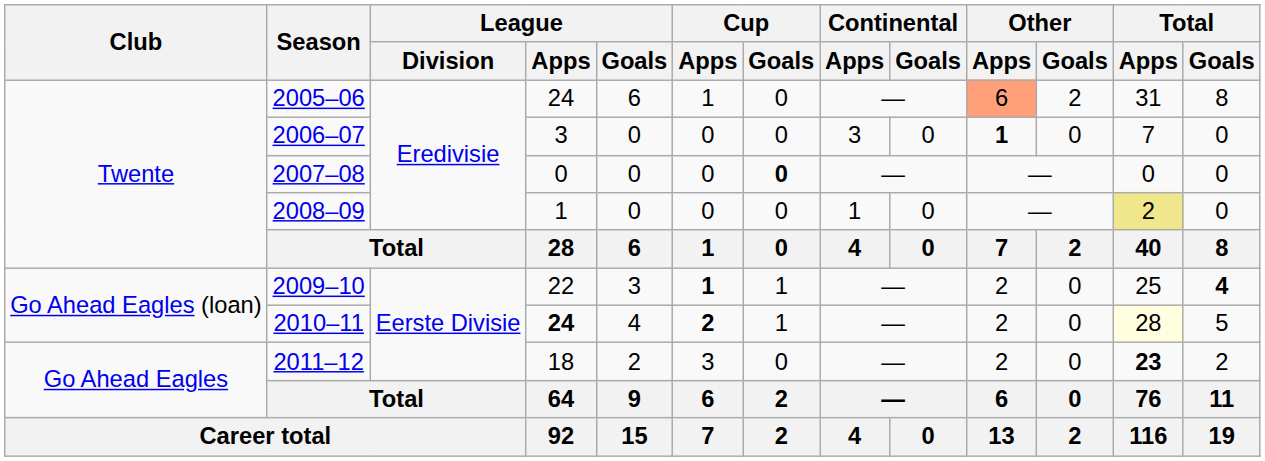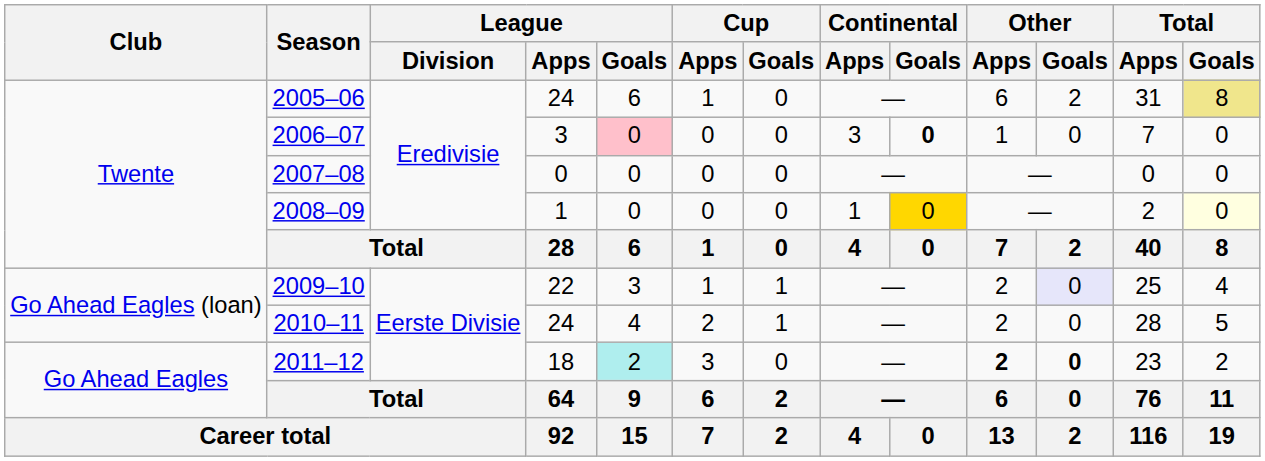(1001, 98) lightsalmon background -> (1001, 98) no background
(1222, 98) no background -> (1222, 98) khaki background
(634, 135) no background -> (634, 135) pink background
(928, 135) normal -> (928, 135) bold
(1001, 135) bold -> (1001, 135) normal
(781, 173) bold -> (781, 173) normal
(928, 211) no background -> (928, 211) gold background
(1148, 211) khaki background -> (1148, 211) no background
(1222, 211) no background -> (1222, 211) lightyellow background
(708, 286) bold -> (708, 286) normal
(1075, 286) no background -> (1075, 286) lavender background
(1222, 286) bold -> (1222, 286) normal
(561, 323) bold -> (561, 323) normal
(708, 323) bold -> (708, 323) normal
(1148, 323) lightyellow background -> (1148, 323) no background
(634, 361) no background -> (634, 361) paleturquoise background
(1001, 361) normal -> (1001, 361) bold
(1075, 361) normal -> (1075, 361) bold
(1148, 361) bold -> (1148, 361) normal
